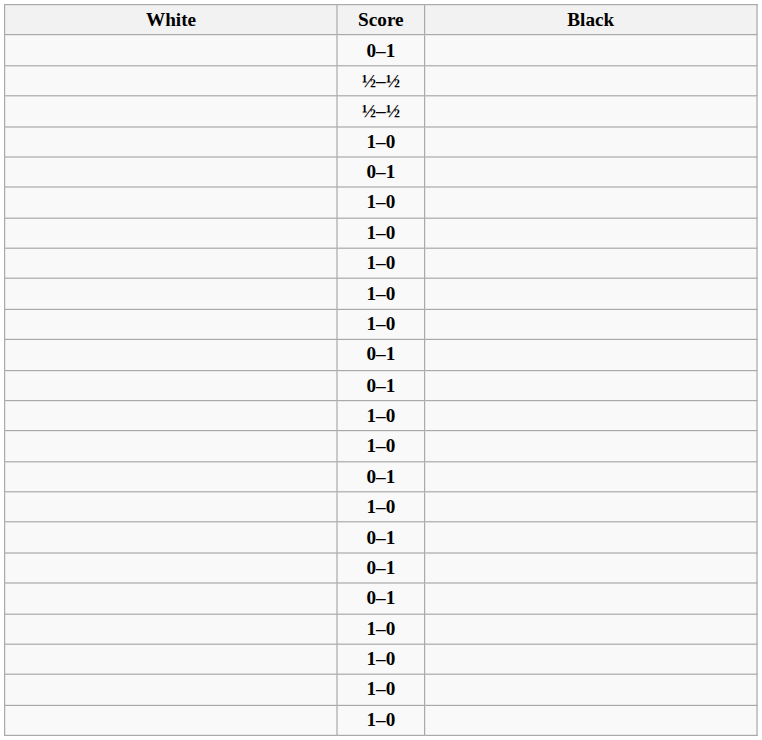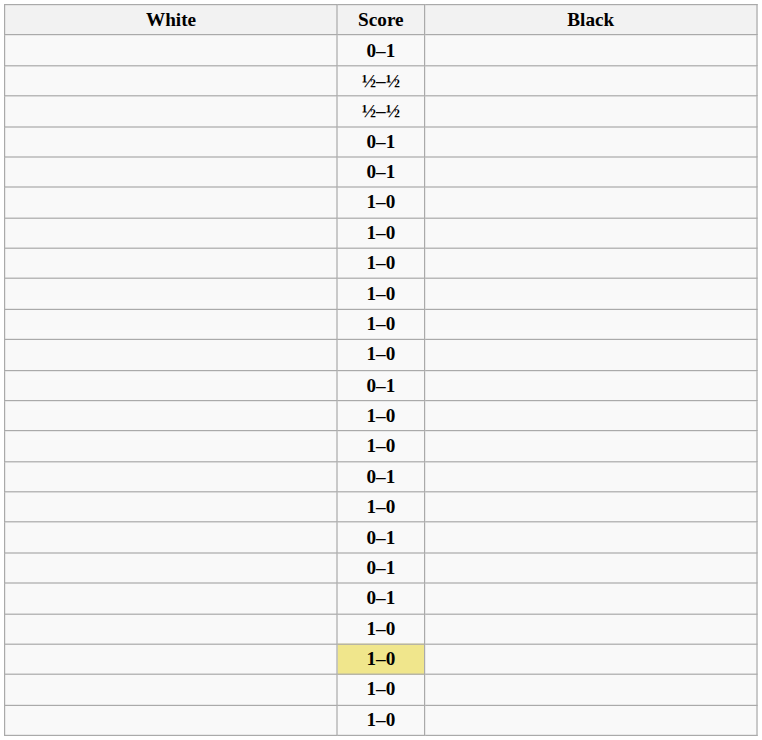(381, 141) 1–0 -> (381, 141) 0–1
(381, 354) 0–1 -> (381, 354) 1–0
(381, 659) no background -> (381, 659) khaki background
